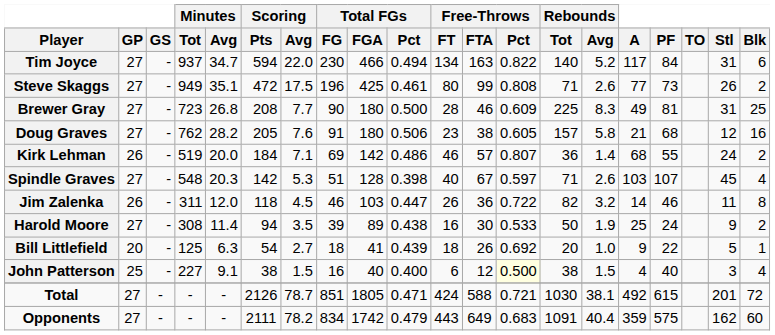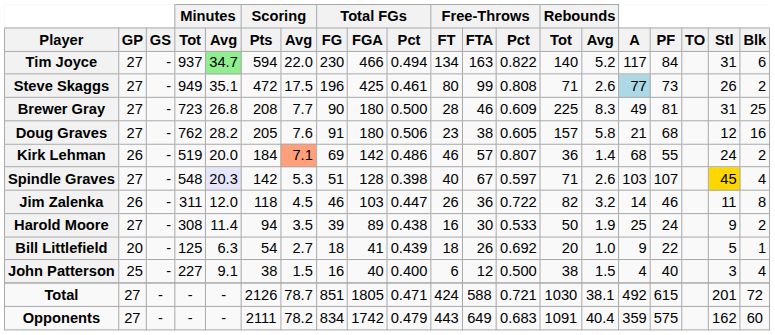(224, 63) no background -> (224, 63) lightgreen background
(639, 86) no background -> (639, 86) lightblue background
(303, 156) no background -> (303, 156) lightsalmon background
(224, 179) no background -> (224, 179) lavender background
(728, 179) no background -> (728, 179) gold background
(518, 272) lightyellow background -> (518, 272) no background
